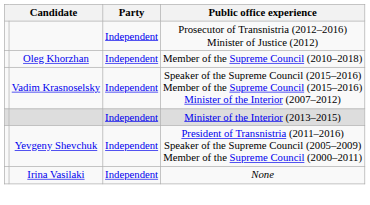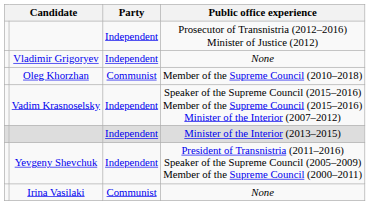+ row: (56, 59)
(132, 59) Independent -> (132, 76) Communist
(132, 175) Independent -> (132, 192) Communist
